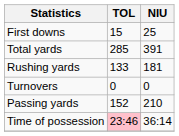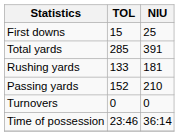rows swapped: (43, 103) <-> (32, 85)
(124, 121) pink background -> (124, 121) no background
